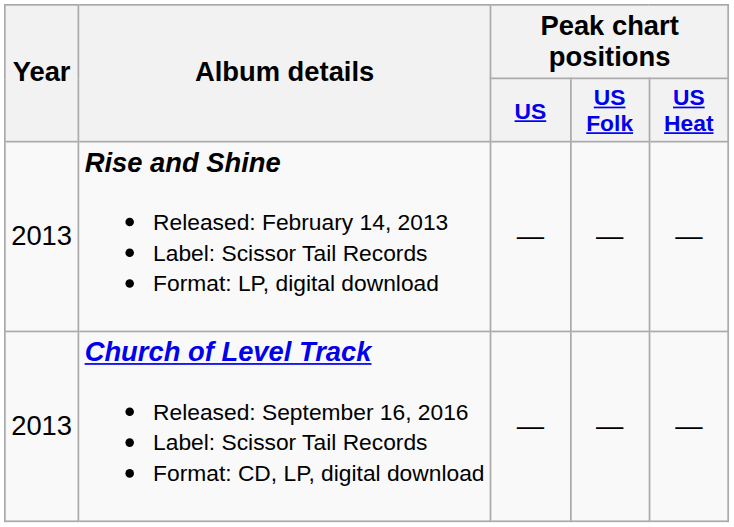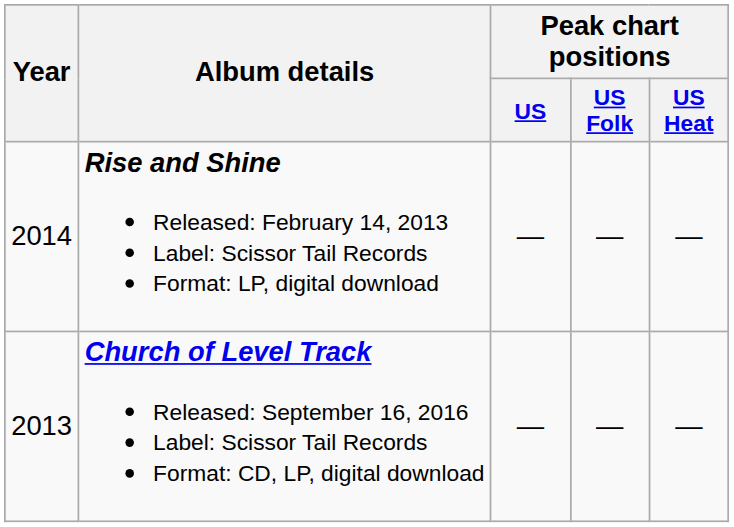(42, 235) 2013 -> (42, 235) 2014
